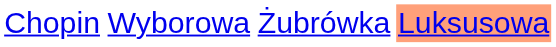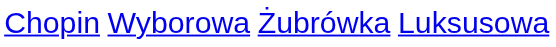(474, 22) lightsalmon background -> (474, 22) no background
